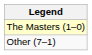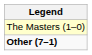(31, 42) normal -> (32, 42) bold
